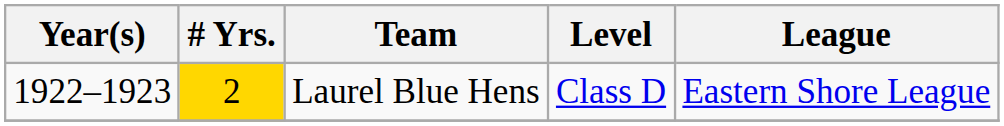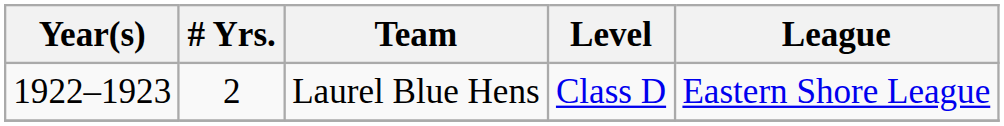(232, 91) gold background -> (232, 91) no background
